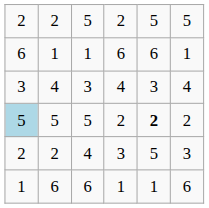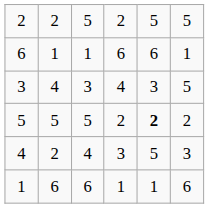(187, 87) 4 -> (187, 87) 5
(22, 120) lightblue background -> (22, 120) no background
(22, 153) 2 -> (22, 153) 4
